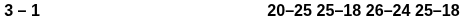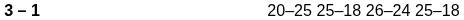(363, 10) bold -> (363, 10) normal
